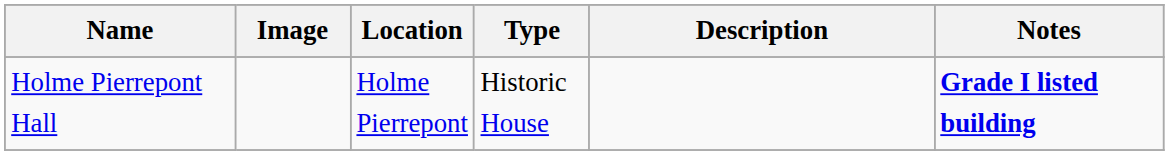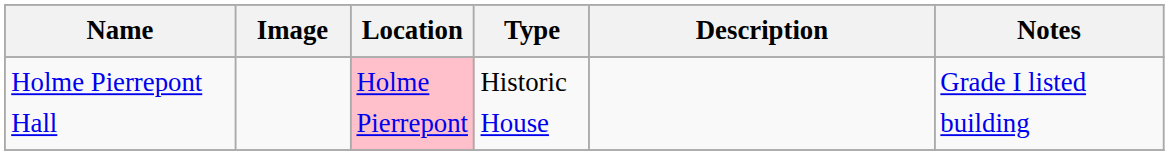(412, 103) no background -> (412, 103) pink background
(1019, 103) bold -> (1013, 103) normal
